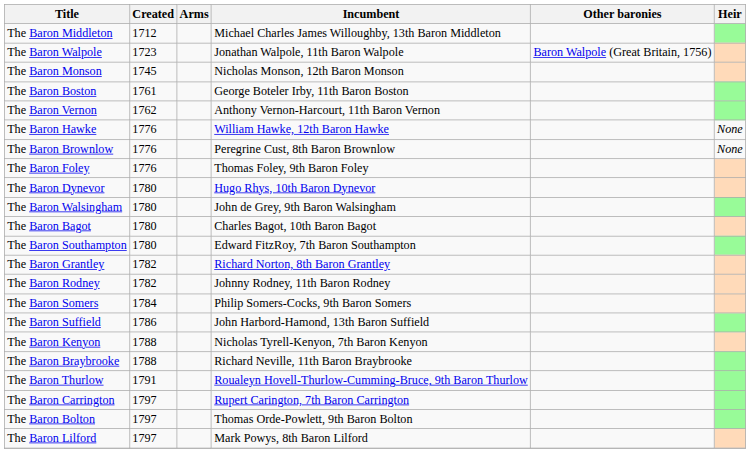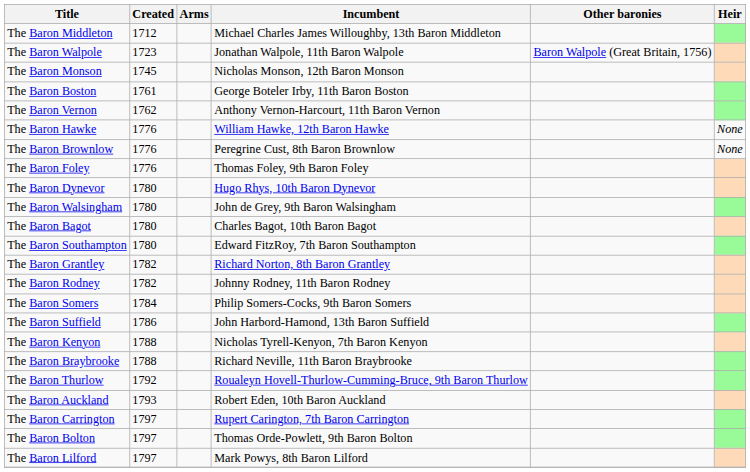(145, 380) 1791 -> (145, 380) 1792
+ row: (58, 399)
